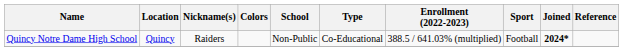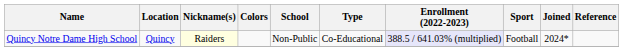(209, 38) no background -> (209, 38) lightyellow background
(444, 38) no background -> (444, 38) lavender background
(557, 38) bold -> (557, 38) normal
